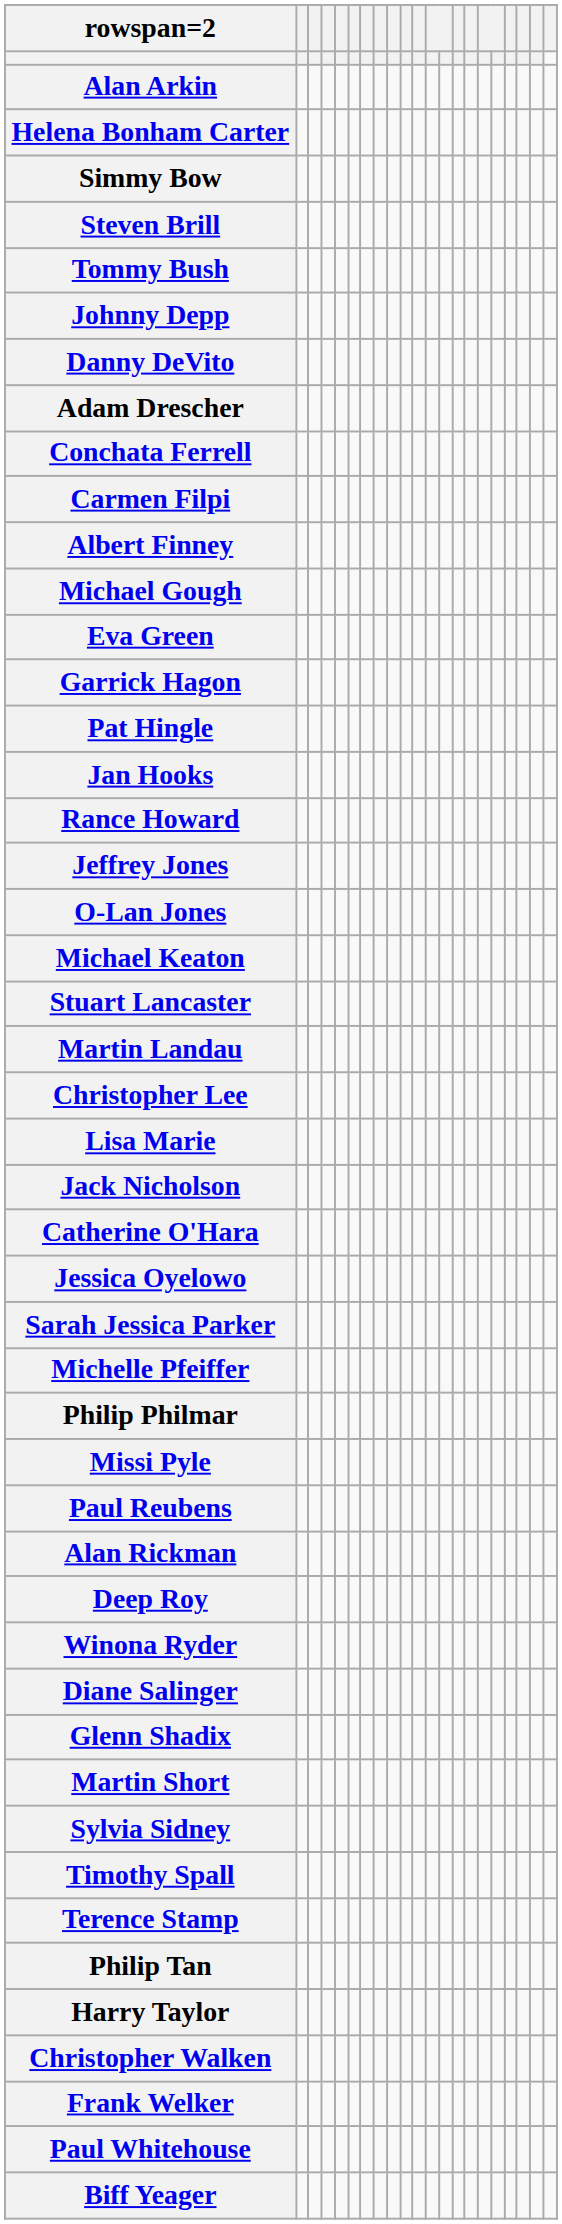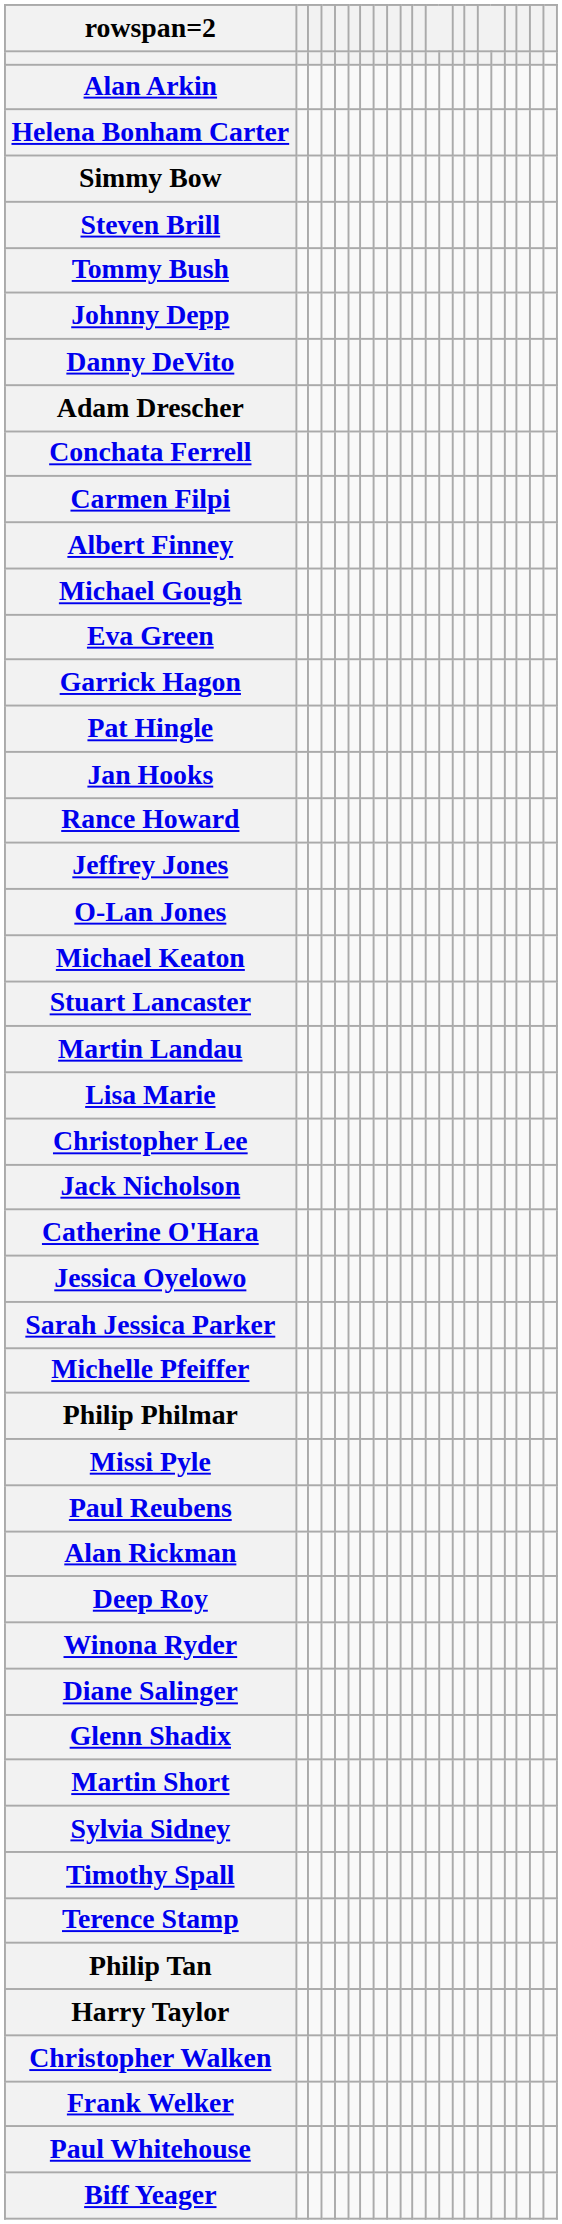rows swapped: (150, 1095) <-> (150, 1140)
